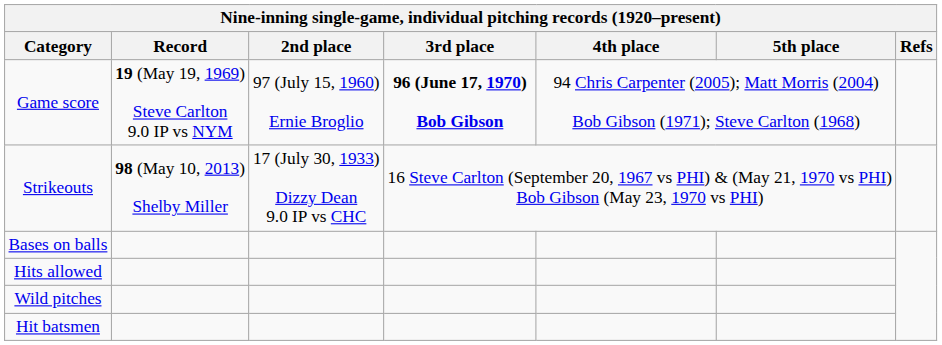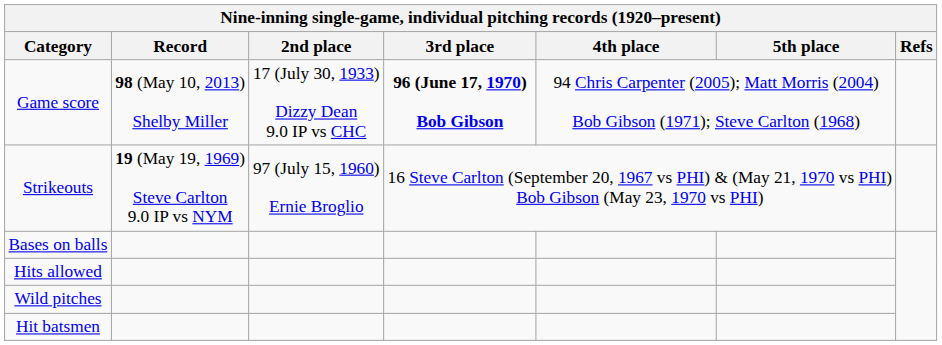(180, 102) 19 (May 19, 1969) Steve Carlton 9.0 IP vs NYM -> (180, 102) 98 (May 10, 2013) Shelby Miller
(316, 102) 97 (July 15, 1960) Ernie Broglio -> (316, 102) 17 (July 30, 1933) Dizzy Dean 9.0 IP vs CHC
(180, 187) 98 (May 10, 2013) Shelby Miller -> (180, 187) 19 (May 19, 1969) Steve Carlton 9.0 IP vs NYM
(316, 187) 17 (July 30, 1933) Dizzy Dean 9.0 IP vs CHC -> (316, 187) 97 (July 15, 1960) Ernie Broglio
